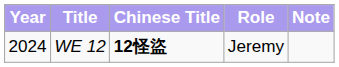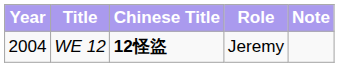(28, 46) 2024 -> (28, 46) 2004
